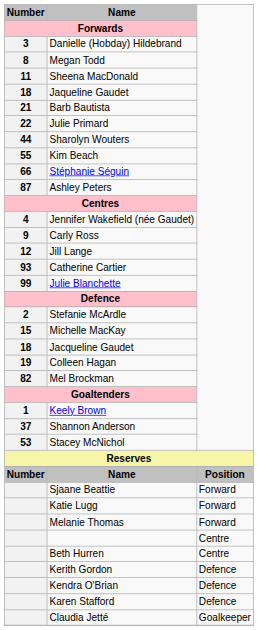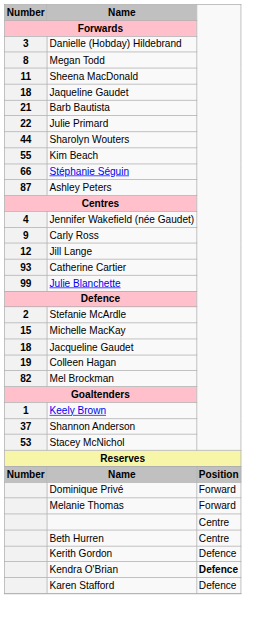- row: (26, 490)
- row: (26, 506)
+ row: (26, 490)
(218, 586) normal -> (218, 570) bold
- row: (26, 618)
